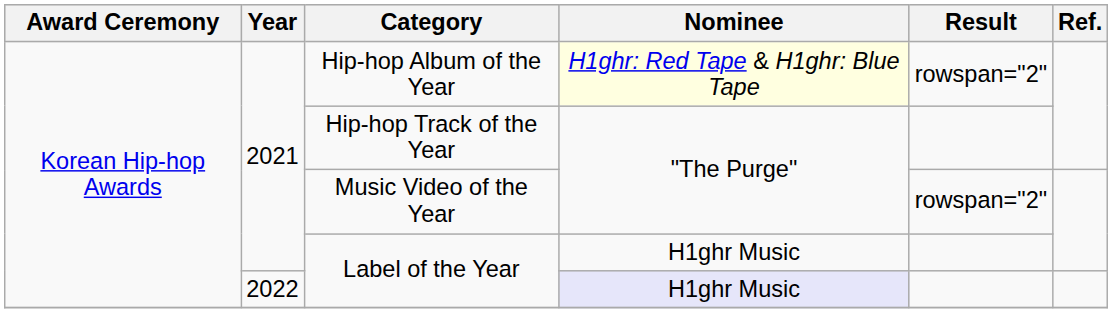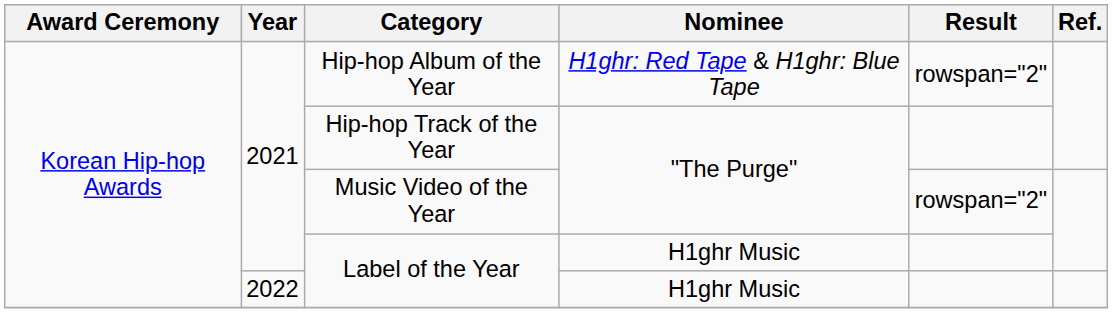(734, 73) lightyellow background -> (734, 73) no background
(734, 289) lavender background -> (734, 289) no background
